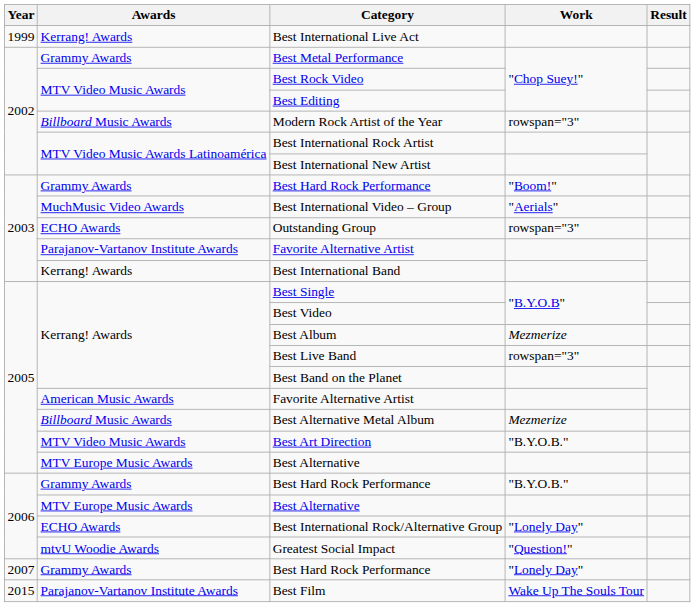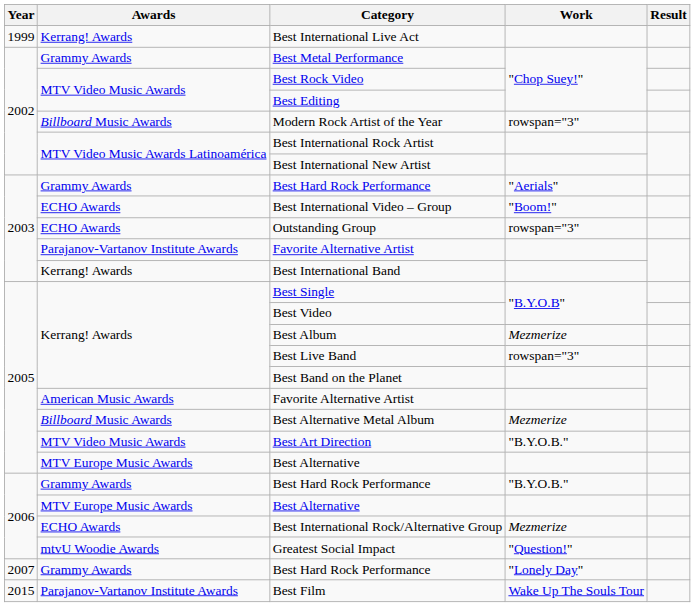(533, 185) "Boom!" -> (533, 185) "Aerials"
(112, 206) MuchMusic Video Awards -> (80, 206) ECHO Awards
(533, 206) "Aerials" -> (533, 206) "Boom!"
(546, 526) "Lonely Day" -> (538, 526) Mezmerize
